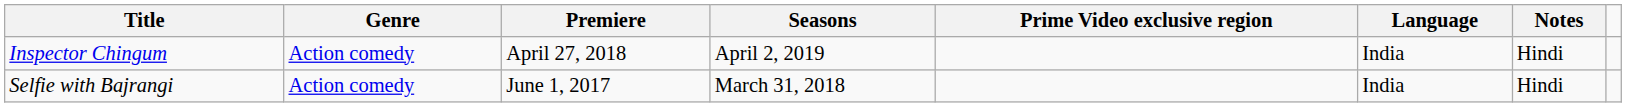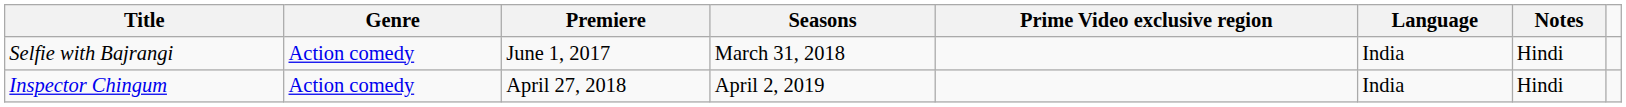rows swapped: (91, 85) <-> (88, 53)
